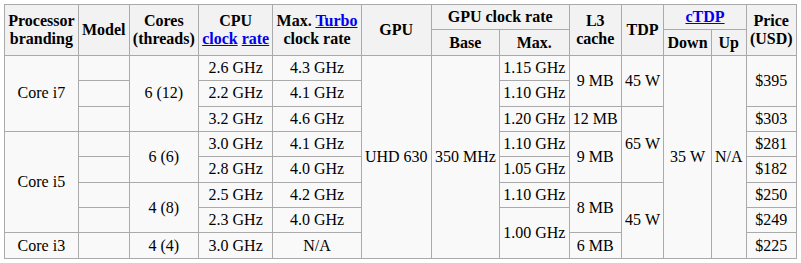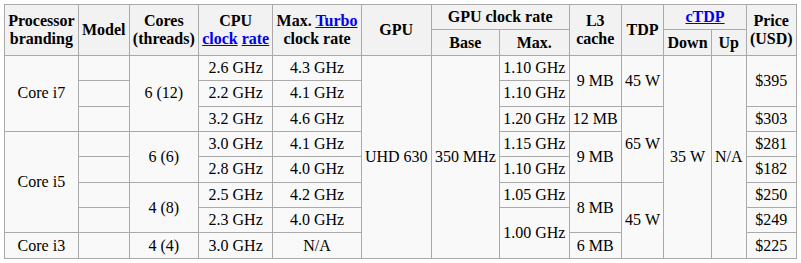(534, 67) 1.15 GHz -> (534, 67) 1.10 GHz
(534, 144) 1.10 GHz -> (534, 144) 1.15 GHz
(534, 169) 1.05 GHz -> (534, 169) 1.10 GHz
(534, 194) 1.10 GHz -> (534, 194) 1.05 GHz
